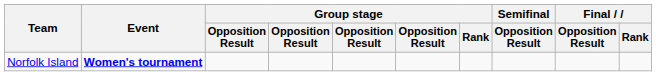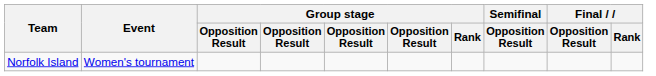(143, 62) bold -> (139, 62) normal
